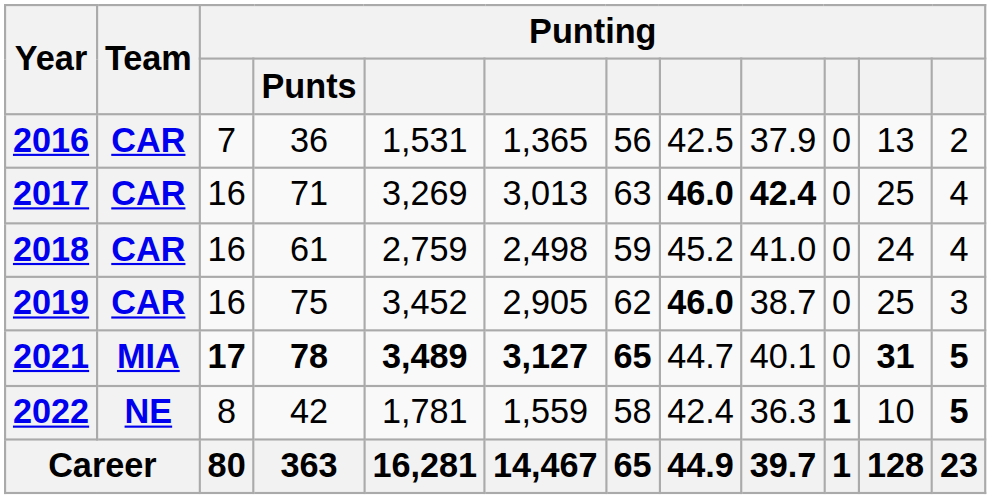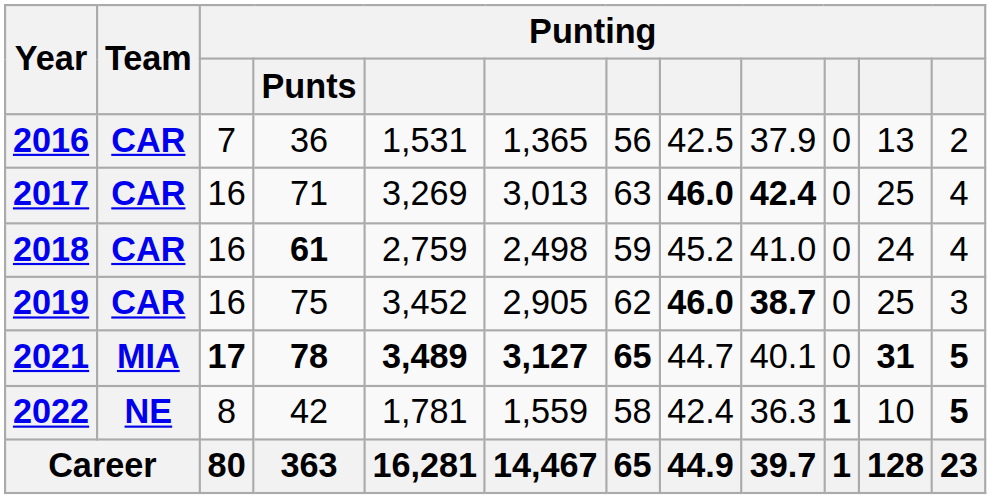(309, 248) normal -> (309, 248) bold
(783, 303) normal -> (783, 303) bold
